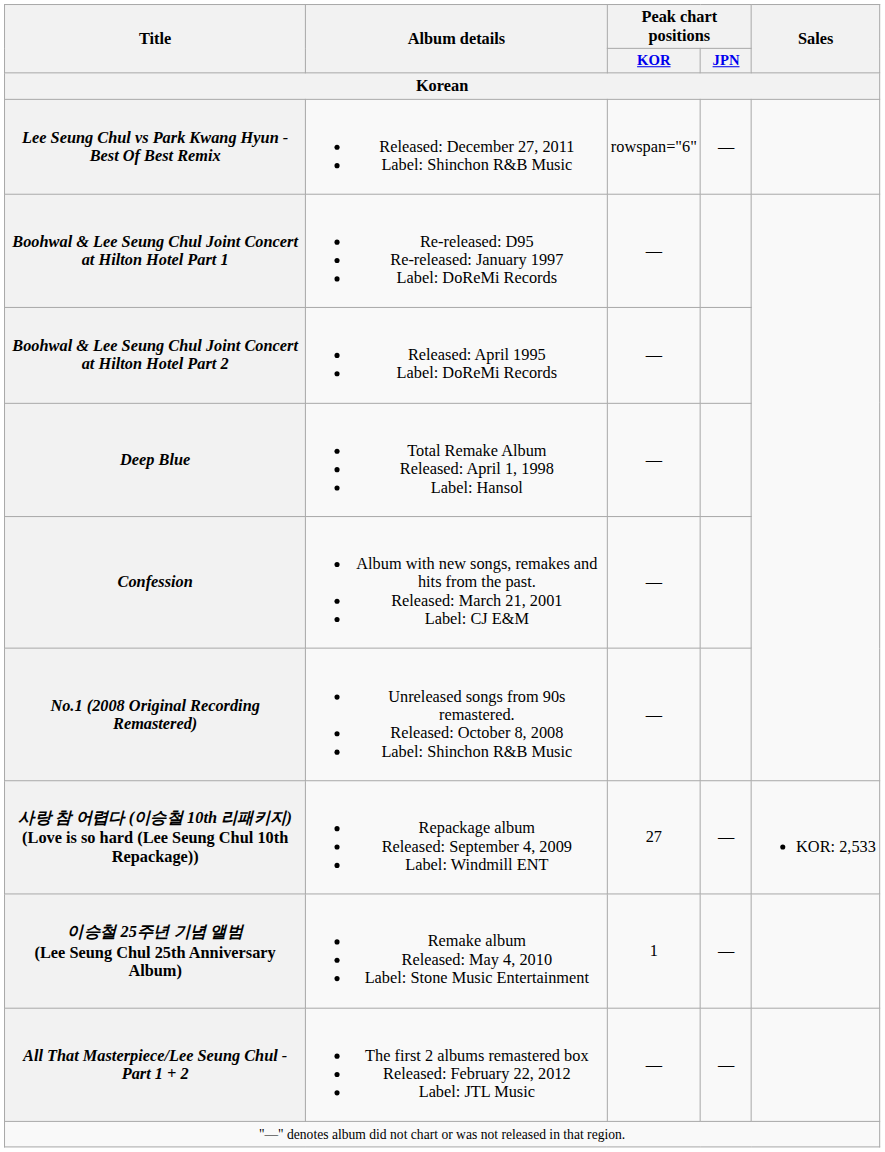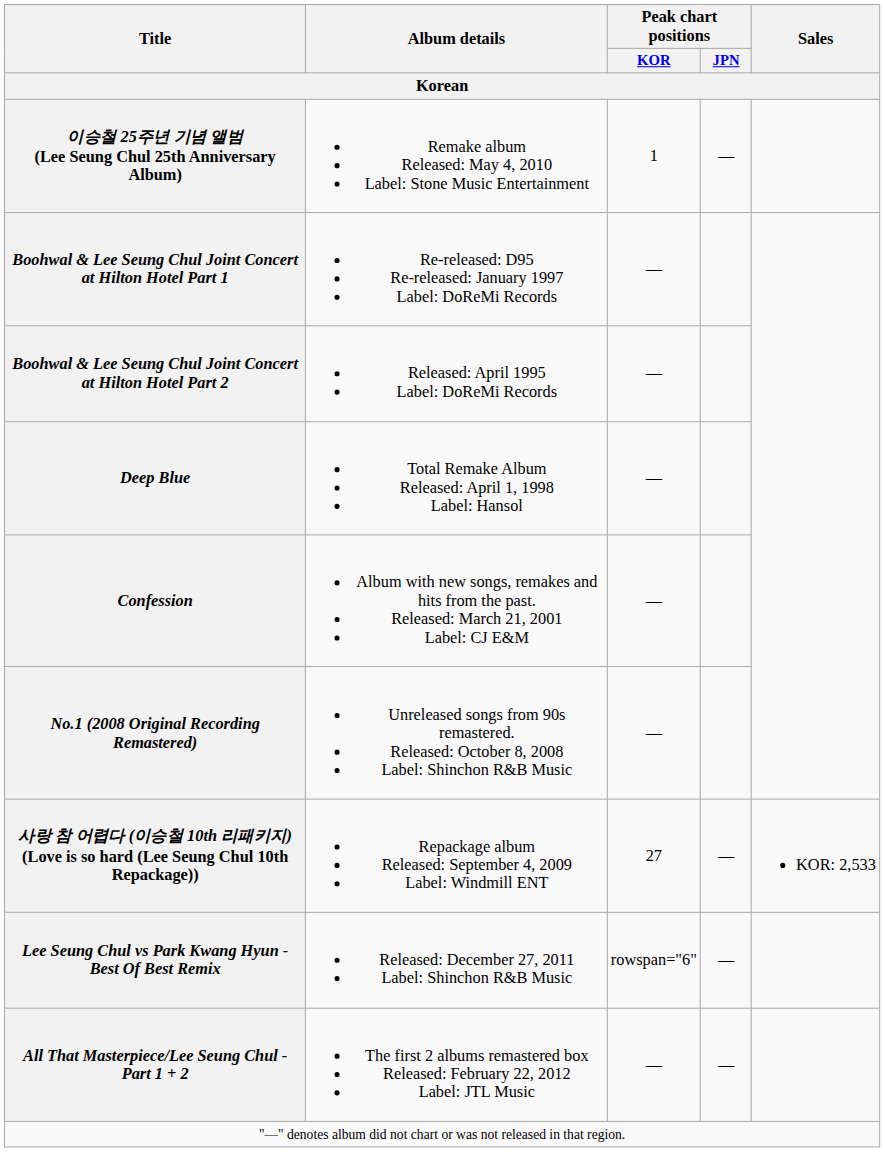rows swapped: (155, 146) <-> (155, 951)
